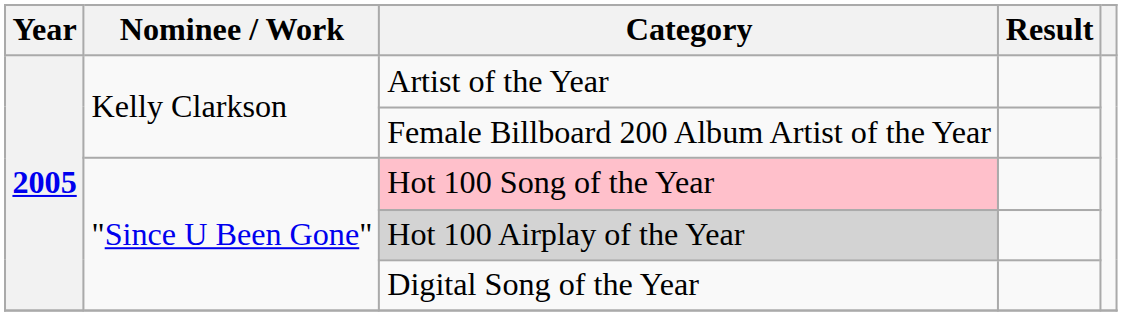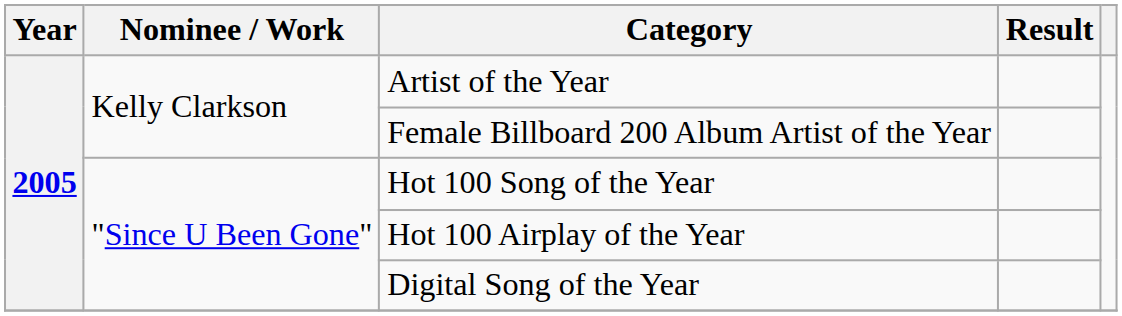(551, 183) pink background -> (551, 183) no background
(566, 234) lightgrey background -> (566, 234) no background
